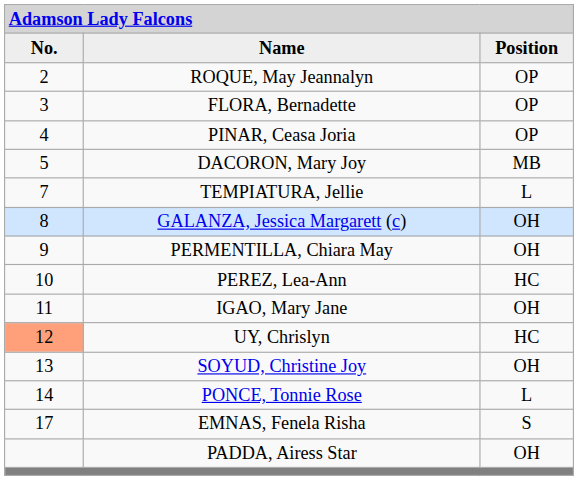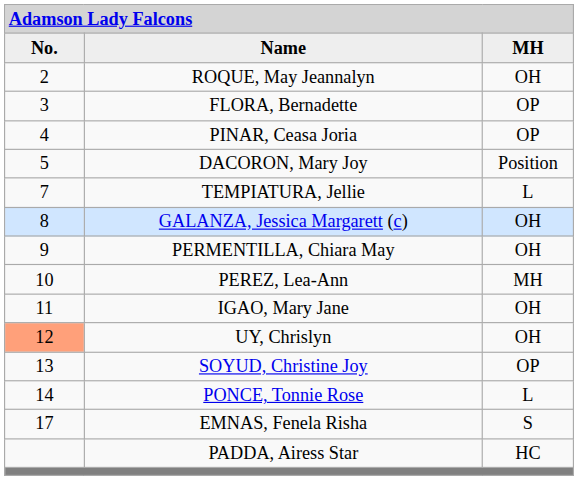(527, 47) Position -> (528, 47) MH
(527, 76) OP -> (528, 76) OH
(527, 163) MB -> (528, 163) Position
(527, 279) HC -> (528, 279) MH
(527, 337) HC -> (528, 337) OH
(527, 366) OH -> (528, 366) OP
(527, 452) OH -> (528, 452) HC
